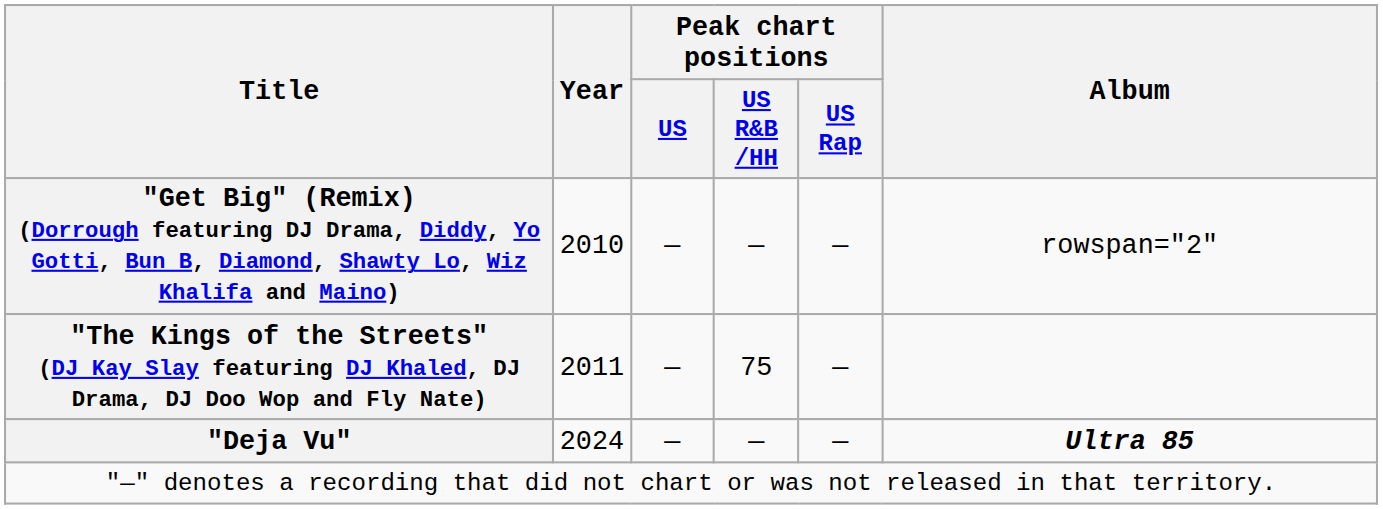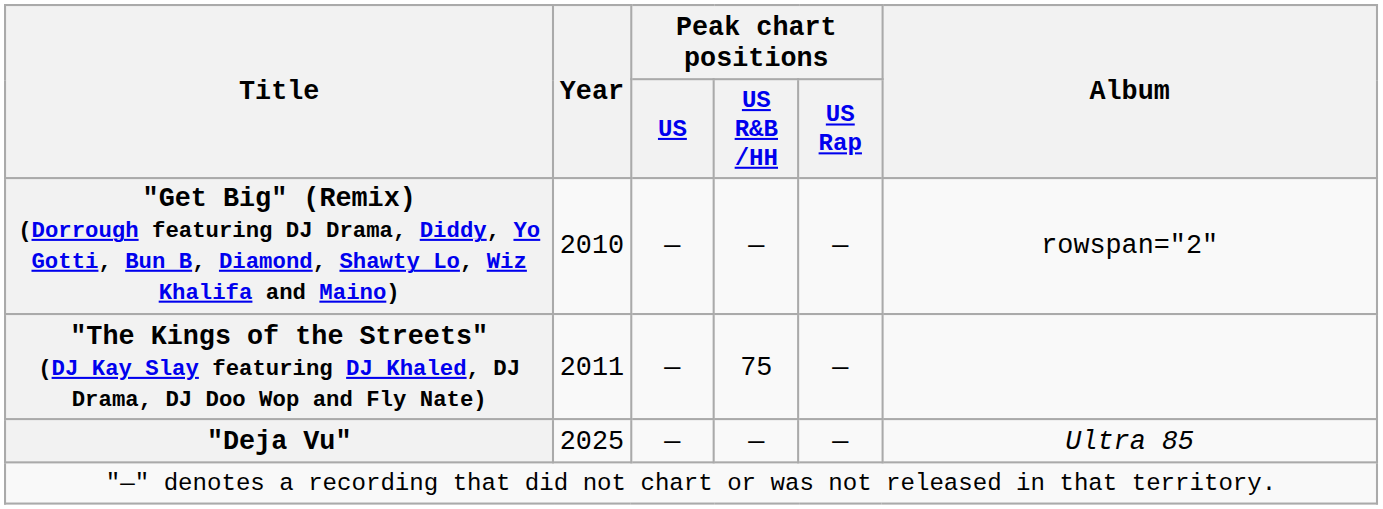(592, 441) 2024 -> (592, 441) 2025
(1130, 441) bold -> (1130, 441) normal
